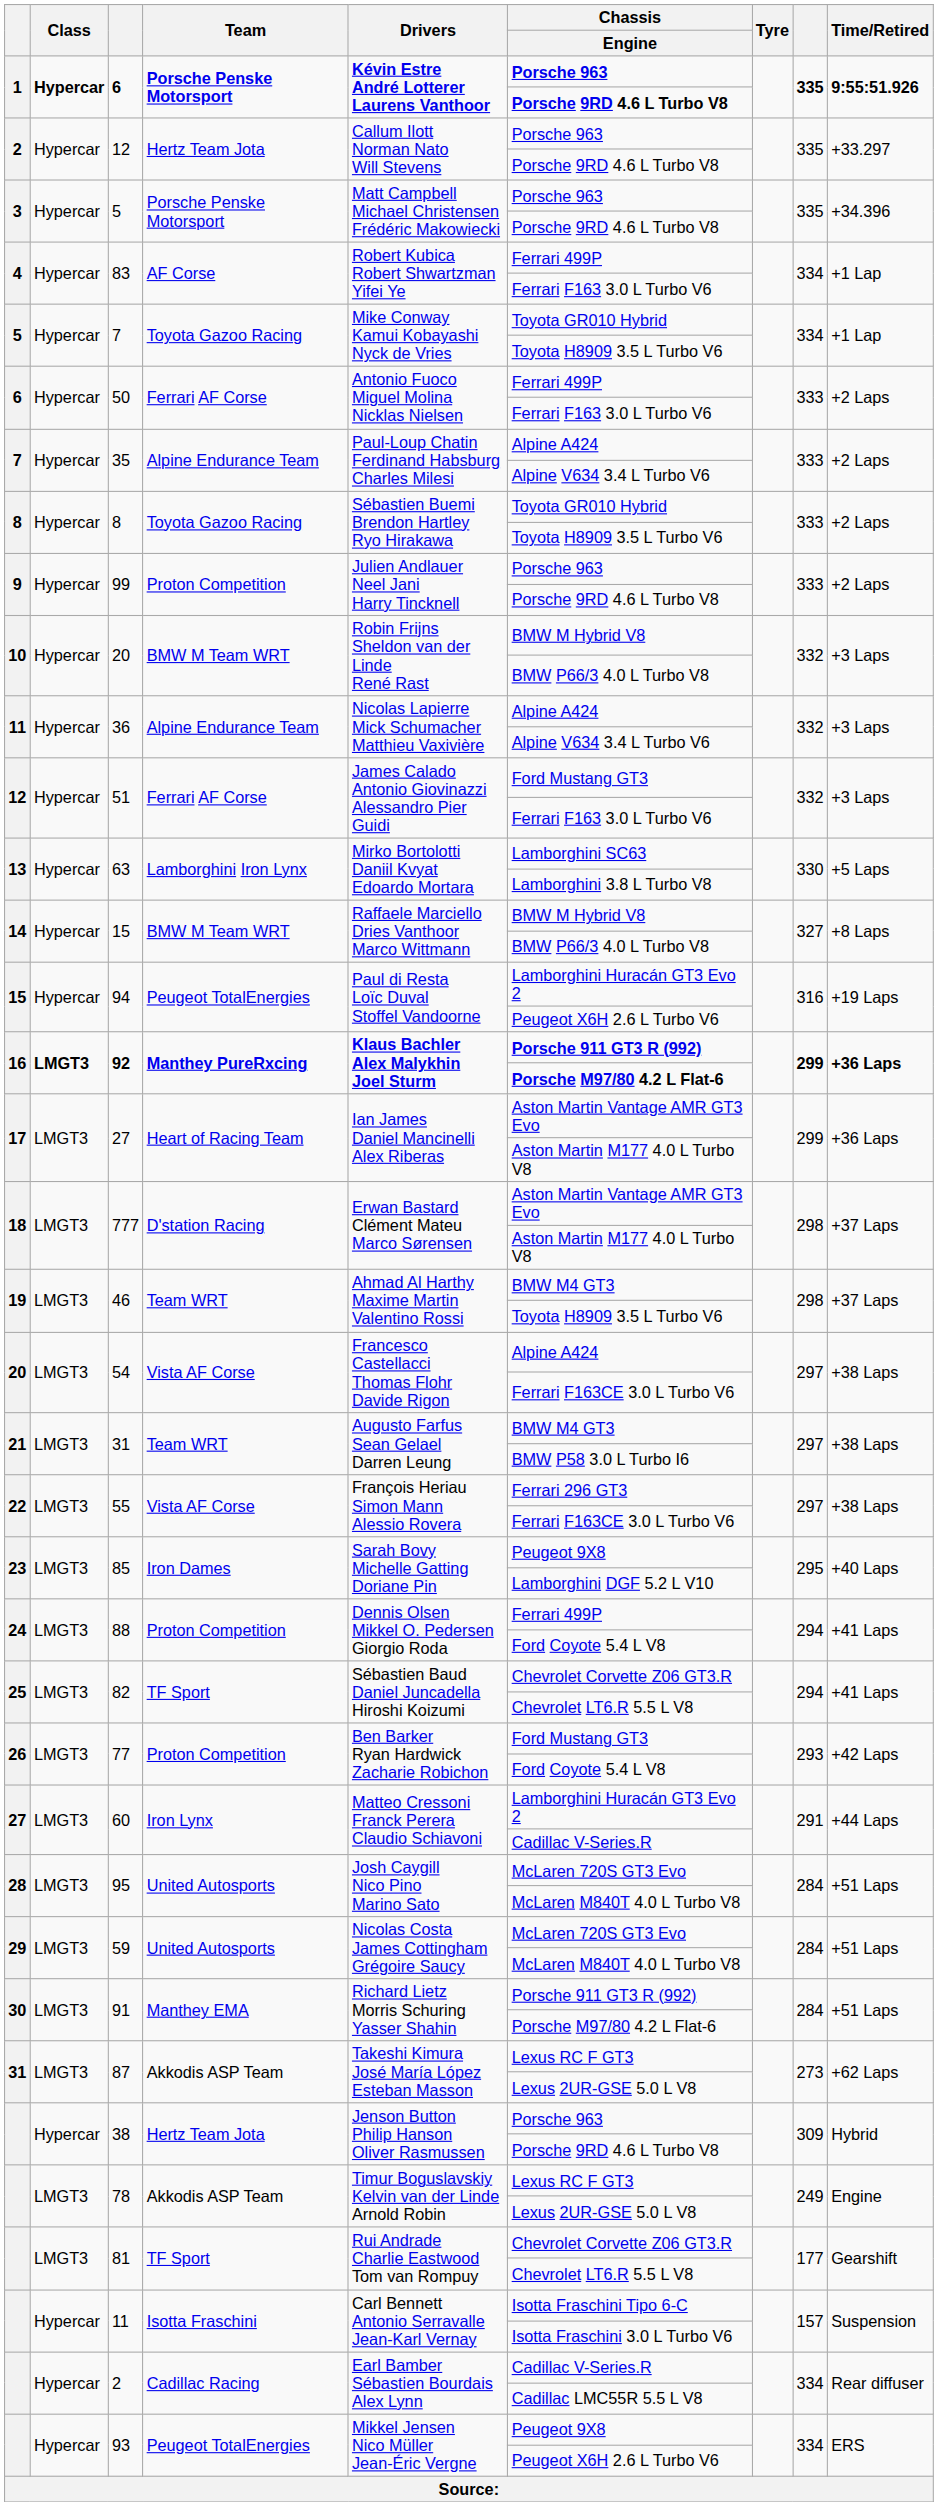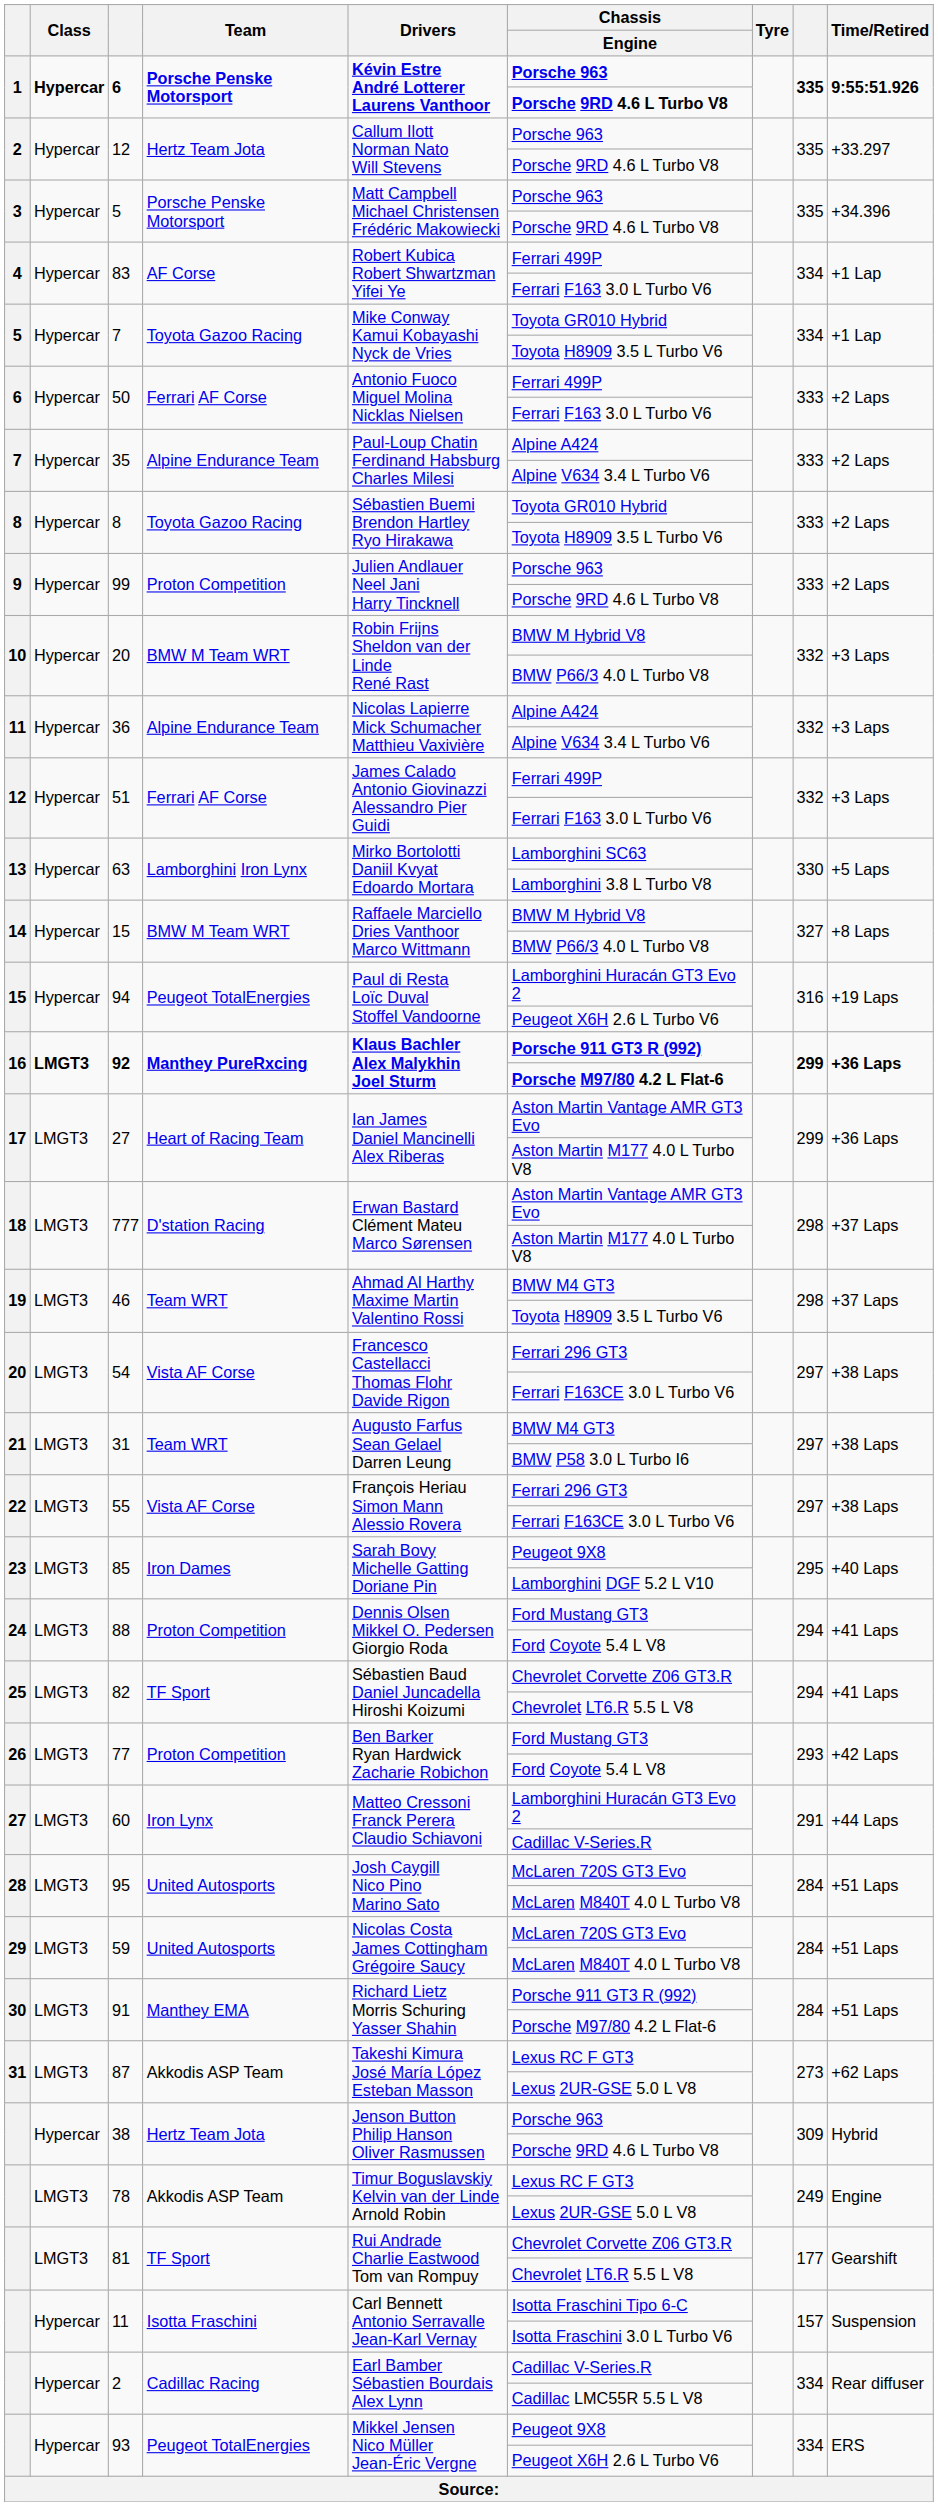(580, 778) Ford Mustang GT3 -> (557, 778) Ferrari 499P
(555, 1352) Alpine A424 -> (569, 1352) Ferrari 296 GT3
(557, 1614) Ferrari 499P -> (580, 1614) Ford Mustang GT3
